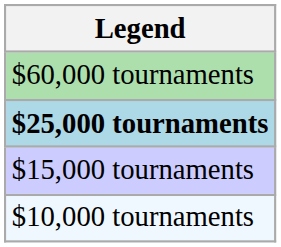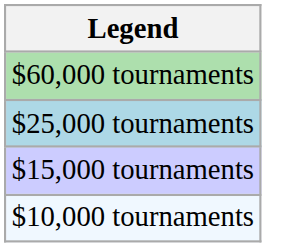(140, 122) bold -> (133, 122) normal
